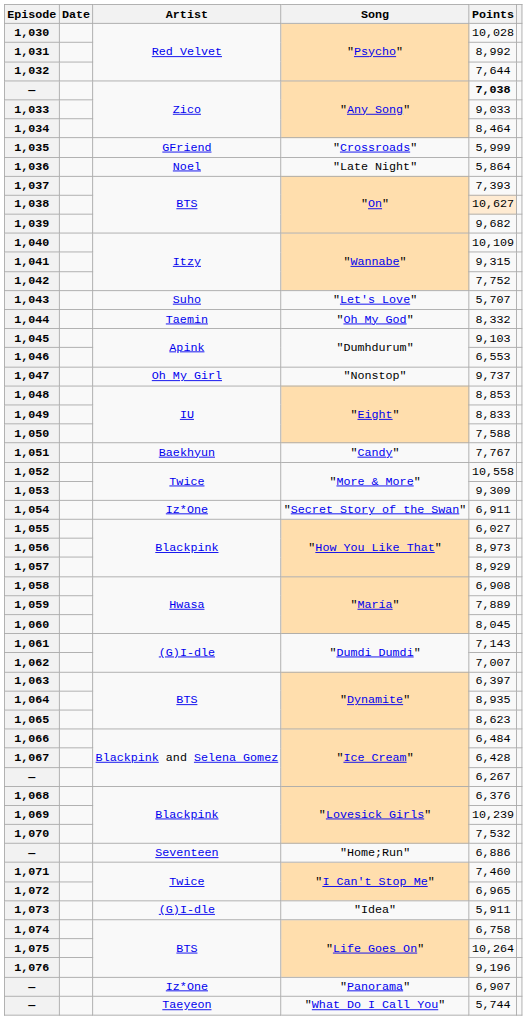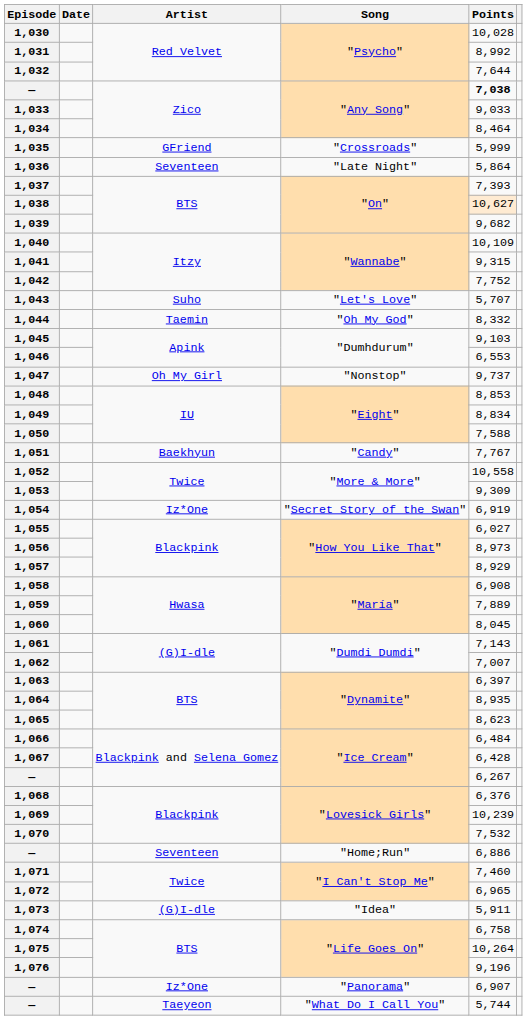(187, 167) Noel -> (187, 167) Seventeen
(493, 414) 8,833 -> (493, 414) 8,834
(493, 510) 6,911 -> (493, 510) 6,919
